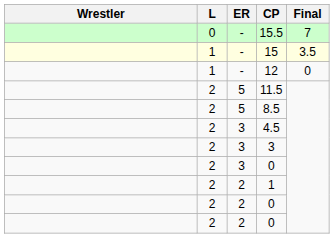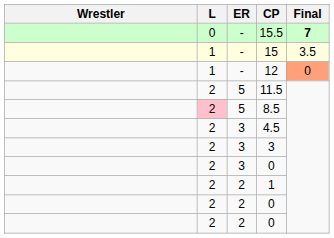(308, 33) normal -> (308, 33) bold
(308, 71) no background -> (308, 71) lightsalmon background
(212, 109) no background -> (212, 109) pink background
